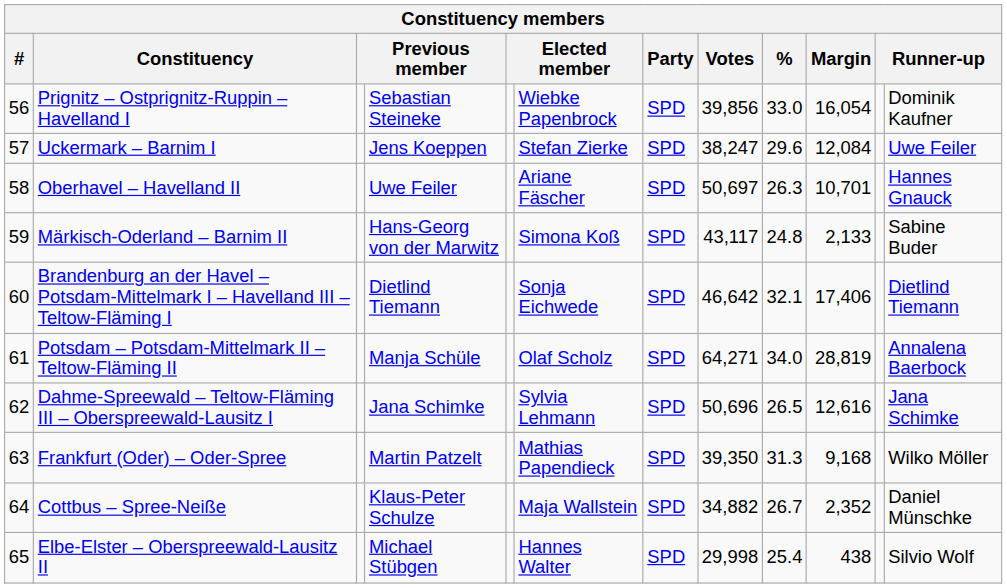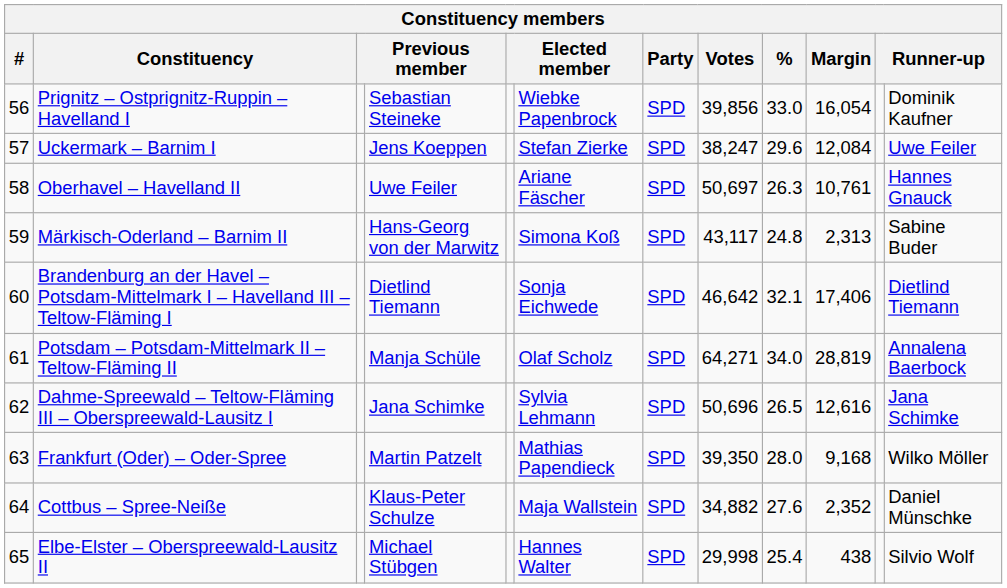(843, 187) 10,701 -> (843, 187) 10,761
(848, 237) 2,133 -> (848, 237) 2,313
(785, 457) 31.3 -> (785, 457) 28.0
(785, 507) 26.7 -> (785, 507) 27.6
